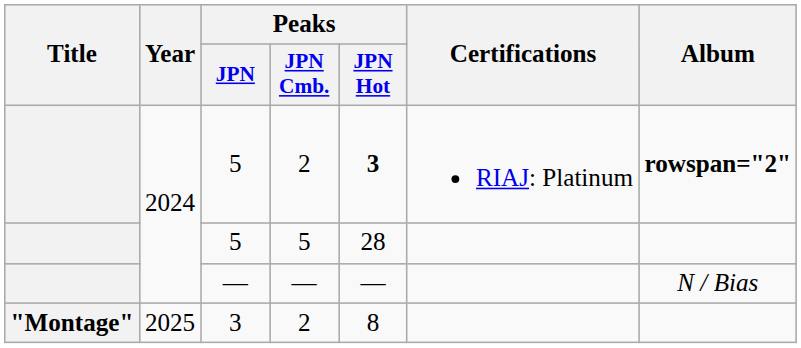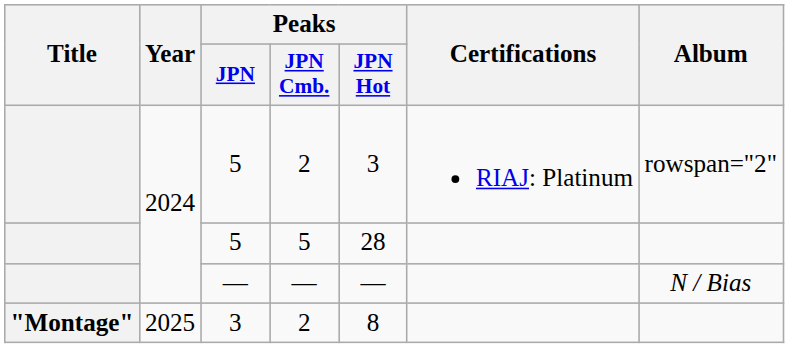(373, 163) bold -> (373, 163) normal
(718, 163) bold -> (711, 163) normal
